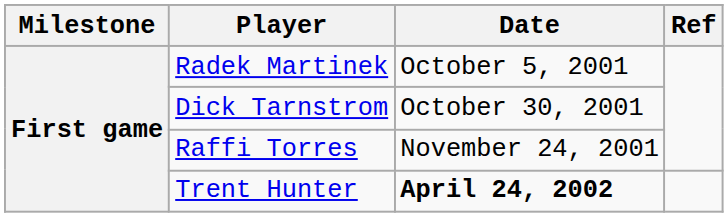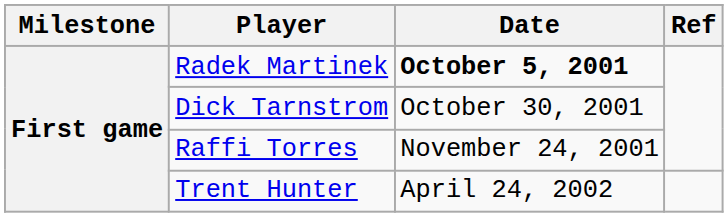(514, 67) normal -> (514, 67) bold
(507, 191) bold -> (507, 191) normal
